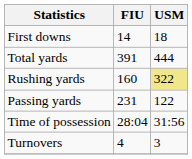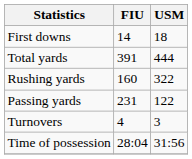(164, 79) khaki background -> (164, 79) no background
rows swapped: (35, 143) <-> (59, 121)
